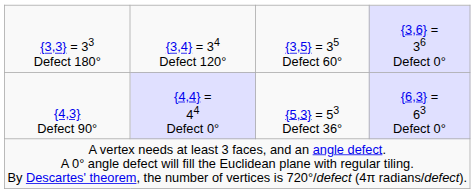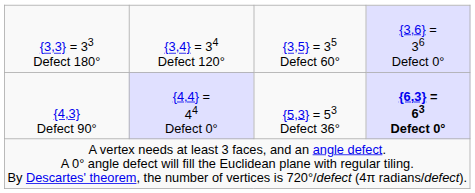(419, 112) normal -> (418, 112) bold
